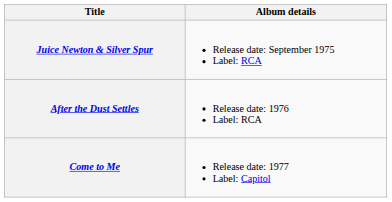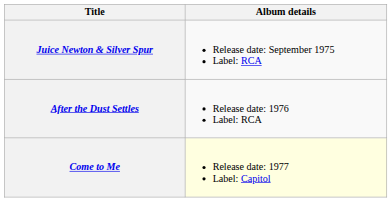(286, 173) no background -> (286, 173) lightyellow background
